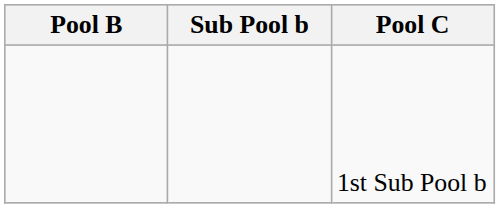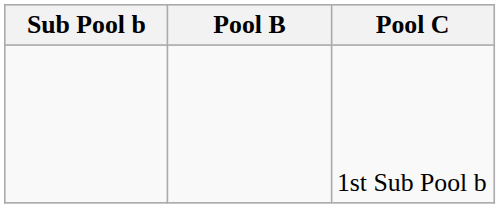columns swapped: (249, 24) <-> (86, 24)
